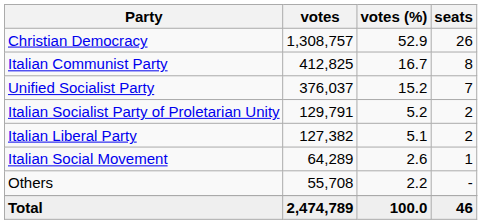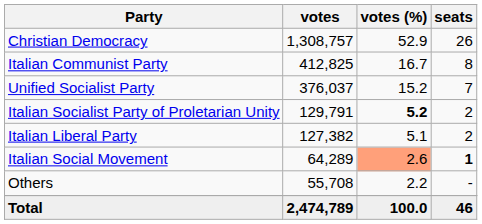(417, 112) normal -> (417, 112) bold
(417, 160) no background -> (417, 160) lightsalmon background
(469, 160) normal -> (469, 160) bold
